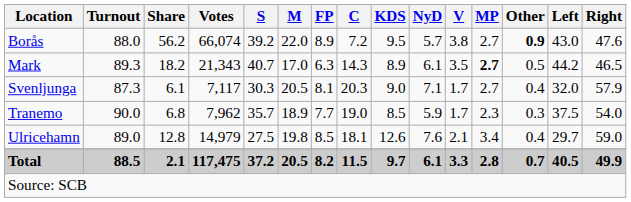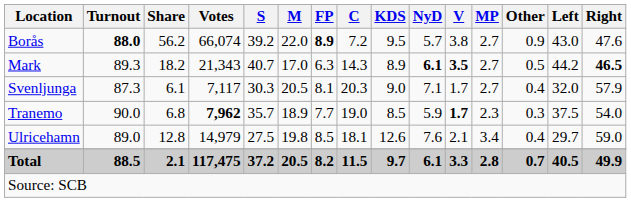(127, 40) normal -> (127, 40) bold
(324, 40) normal -> (324, 40) bold
(535, 40) bold -> (535, 40) normal
(433, 64) normal -> (433, 64) bold
(459, 64) normal -> (459, 64) bold
(489, 64) bold -> (489, 64) normal
(609, 64) normal -> (609, 64) bold
(223, 112) normal -> (223, 112) bold
(459, 112) normal -> (459, 112) bold
